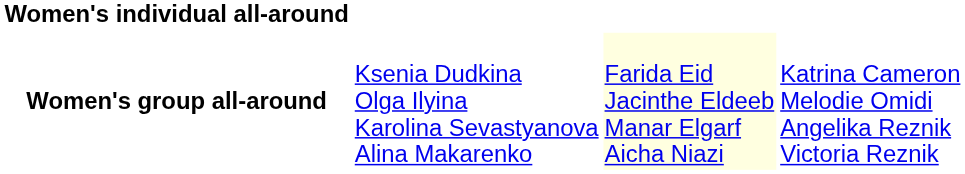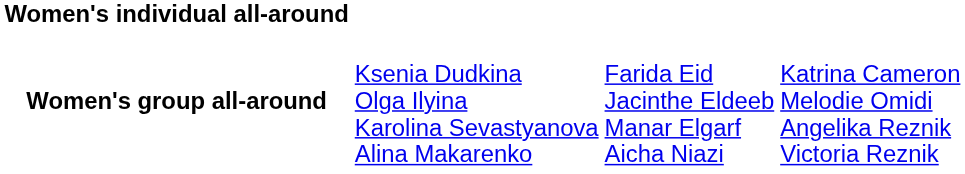(689, 114) lightyellow background -> (689, 114) no background
